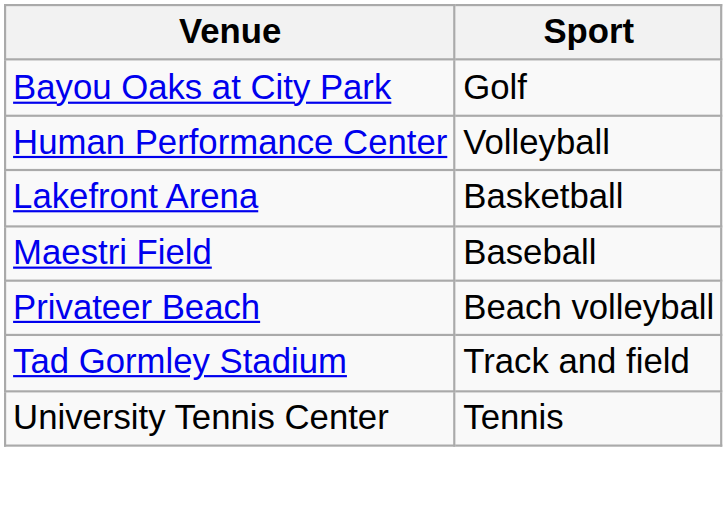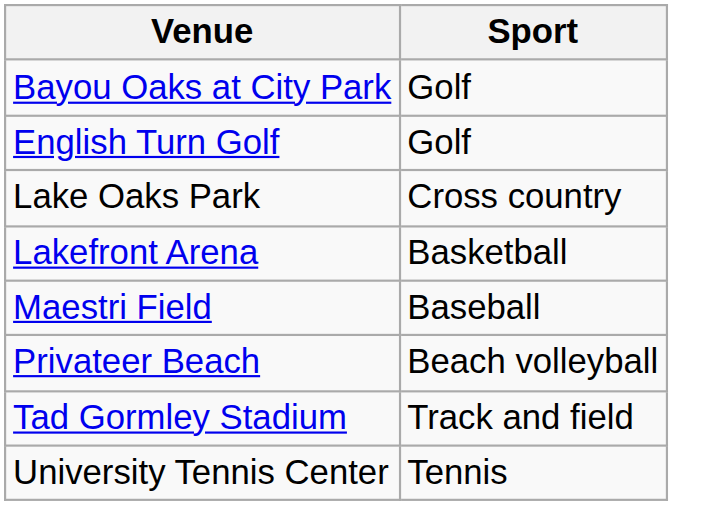+ row: (146, 142)
- row: (230, 142)
+ row: (137, 197)
